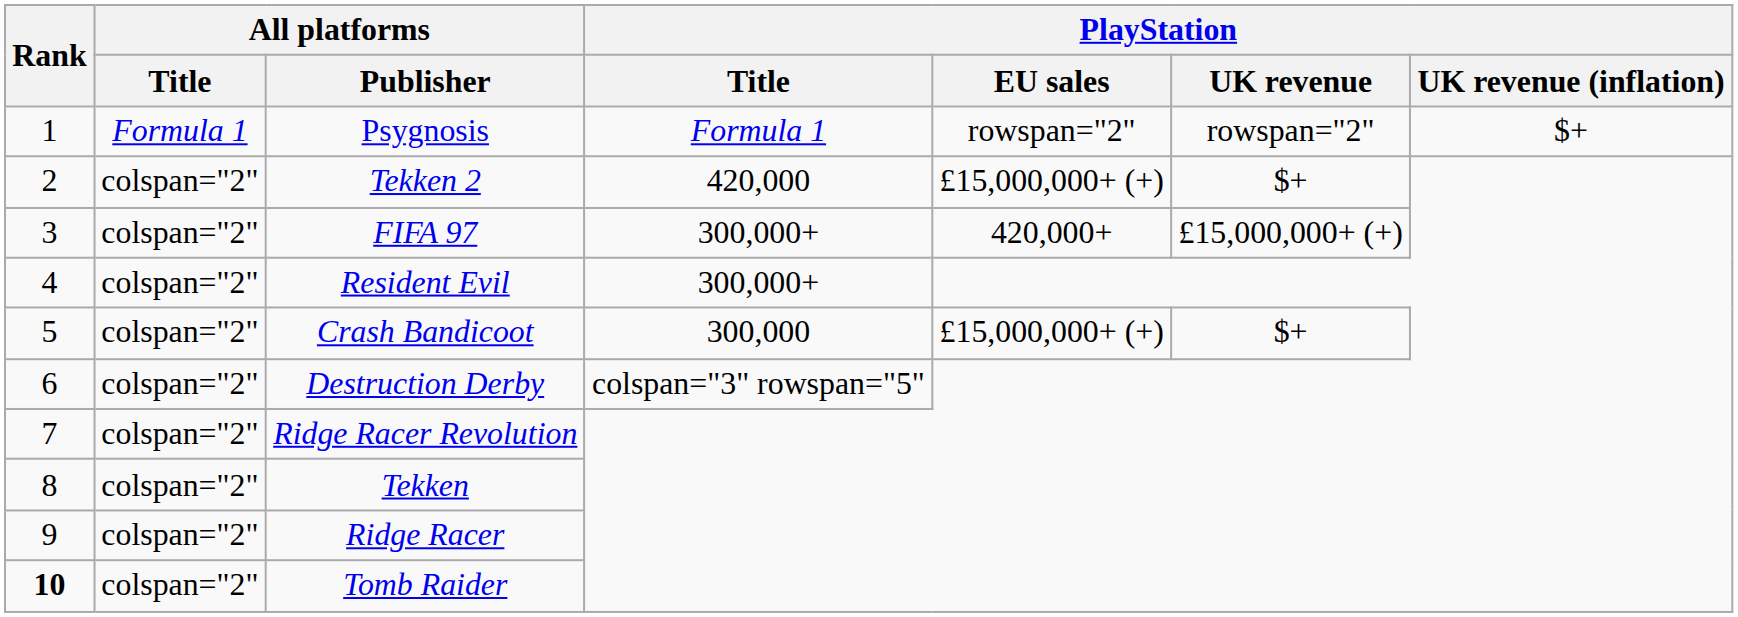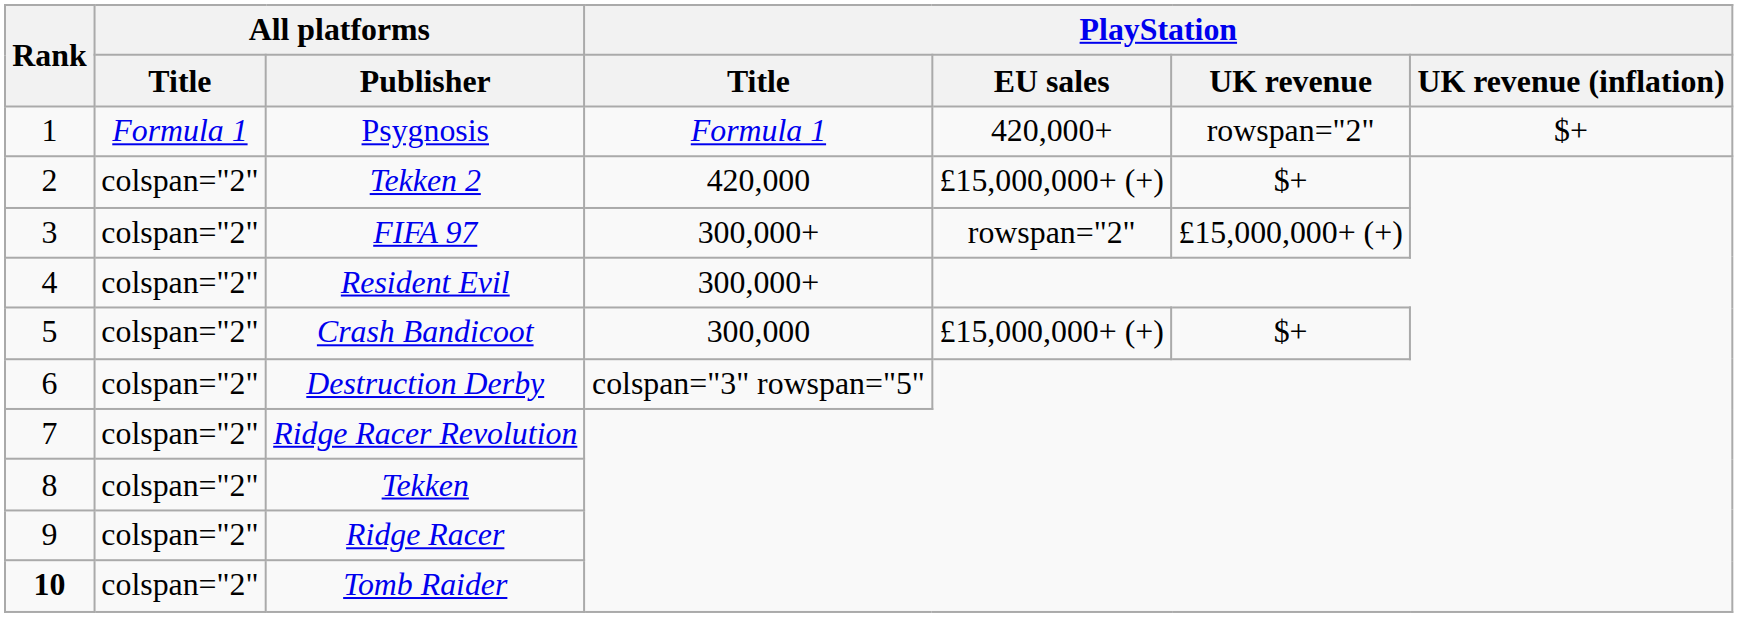(1052, 130) rowspan="2" -> (1052, 130) 420,000+
(1052, 231) 420,000+ -> (1052, 231) rowspan="2"
